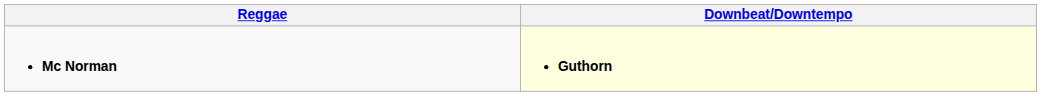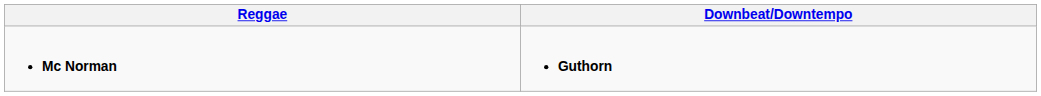(778, 66) lightyellow background -> (778, 66) no background
